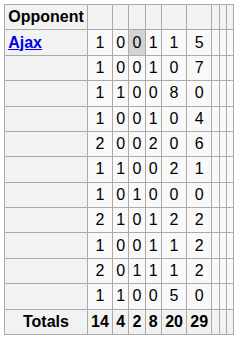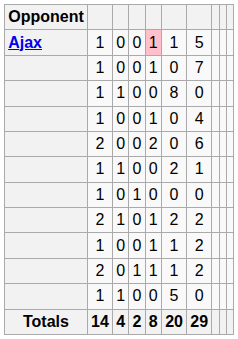(137, 42) lightgrey background -> (137, 42) no background
(153, 42) no background -> (153, 42) pink background
